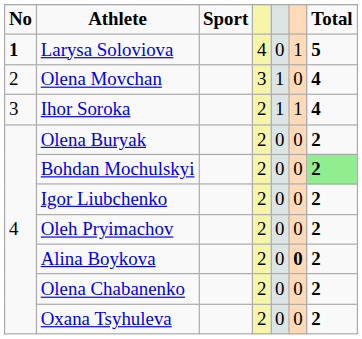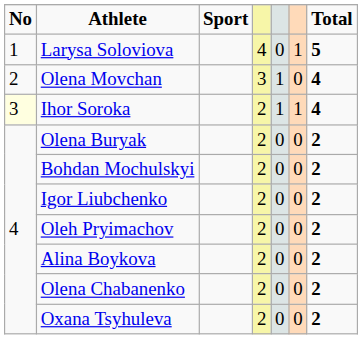(14, 49) bold -> (14, 49) normal
(14, 109) no background -> (14, 109) lightyellow background
(316, 169) lightgreen background -> (316, 169) no background
(298, 259) bold -> (298, 259) normal
